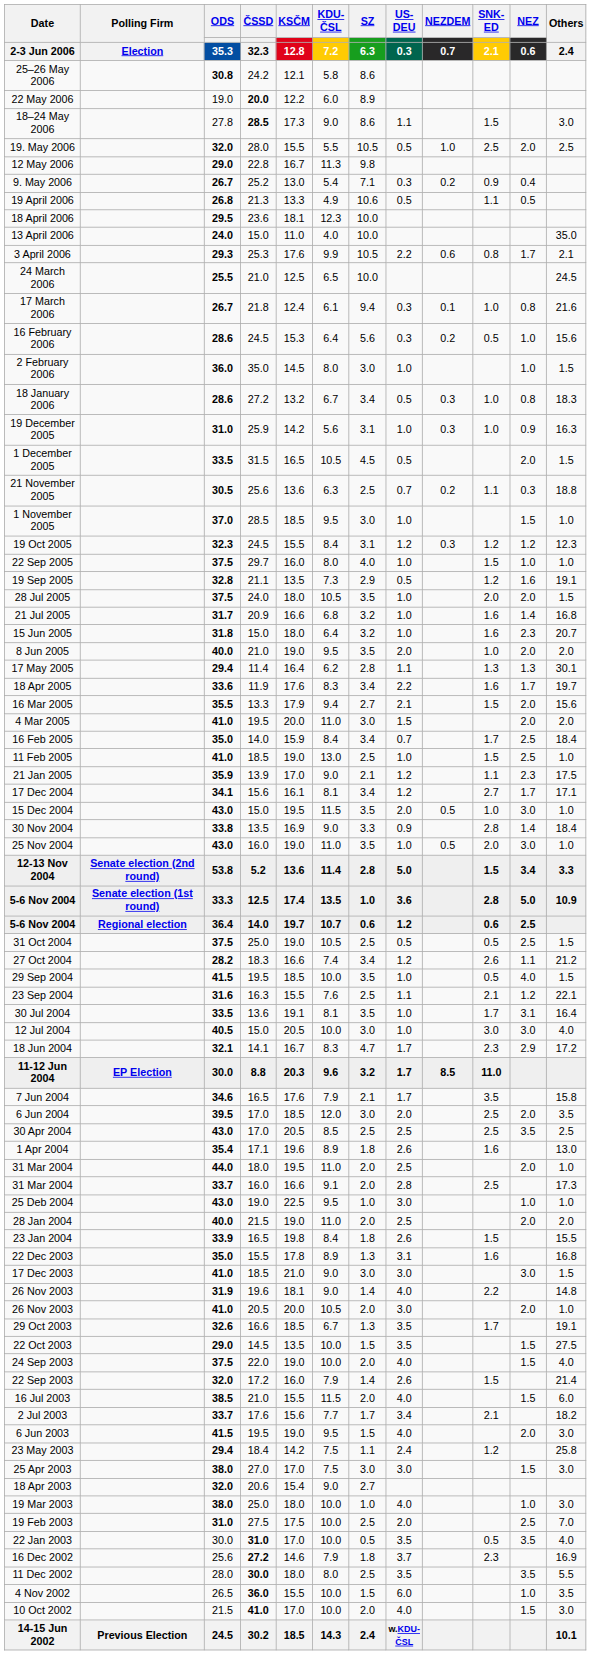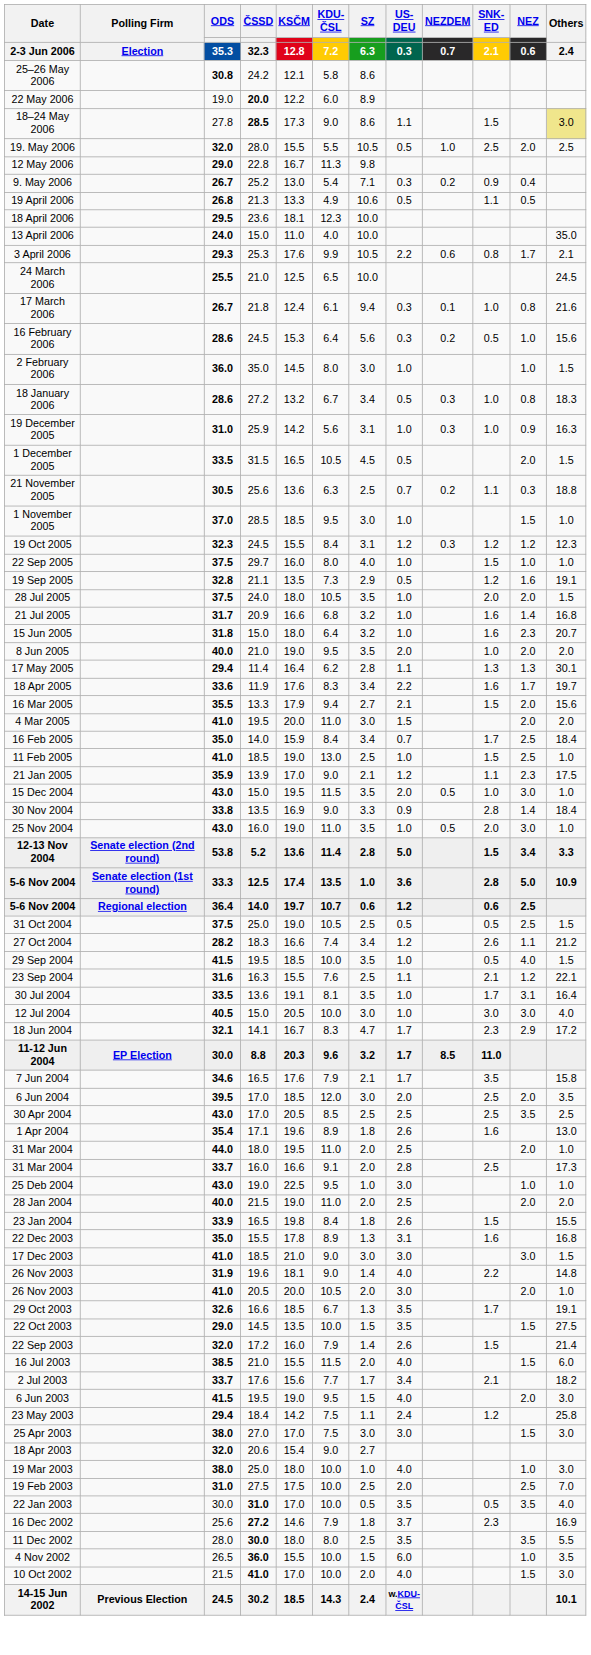(566, 123) no background -> (566, 123) khaki background
- row: (42, 792)
- row: (42, 1362)
